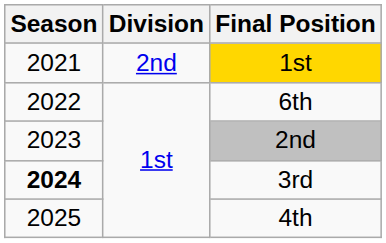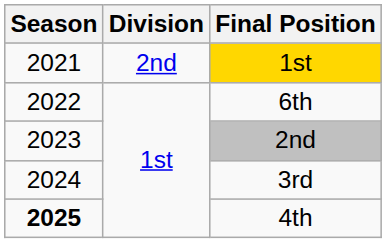(54, 179) bold -> (54, 179) normal
(54, 218) normal -> (54, 218) bold
